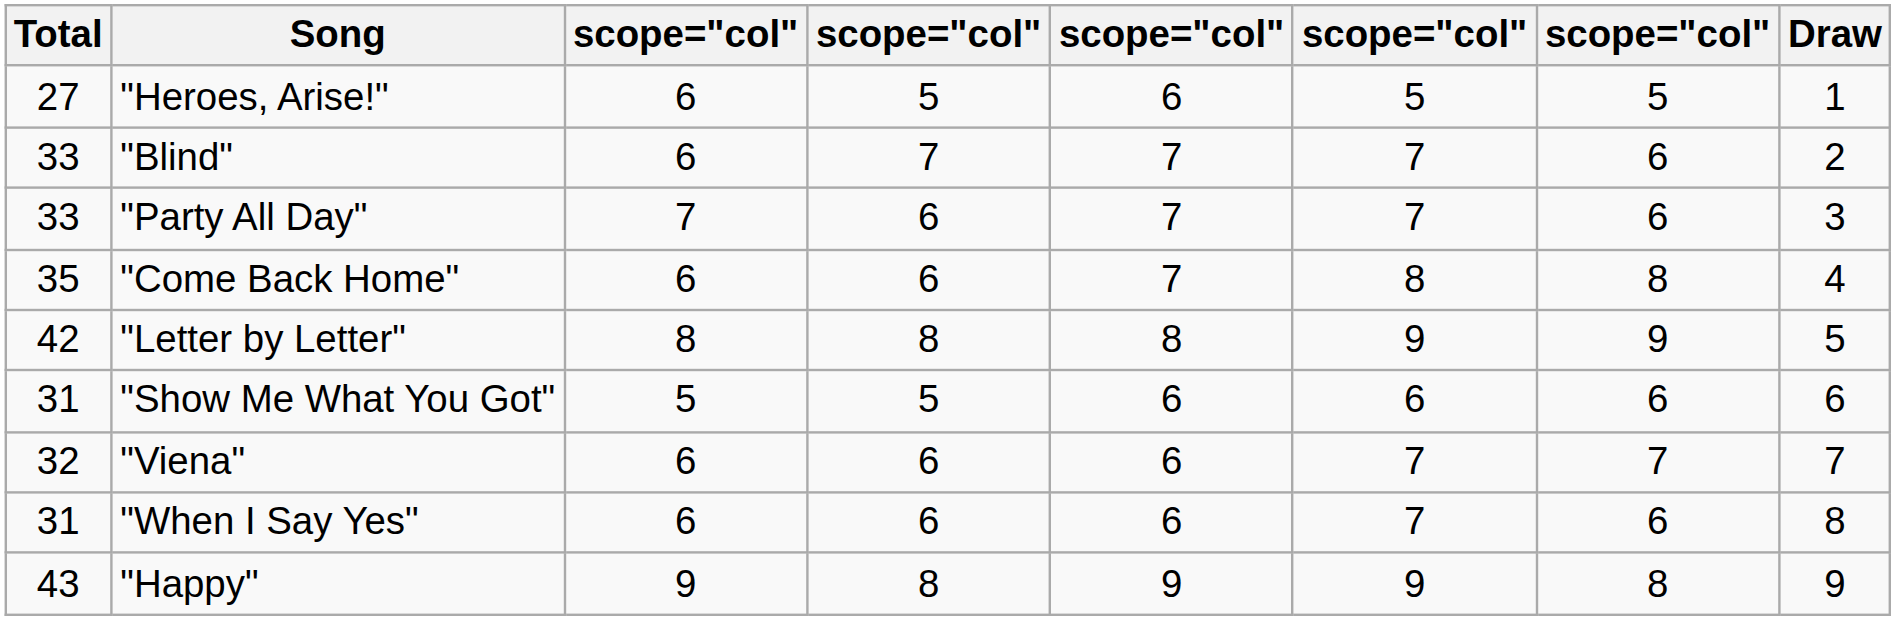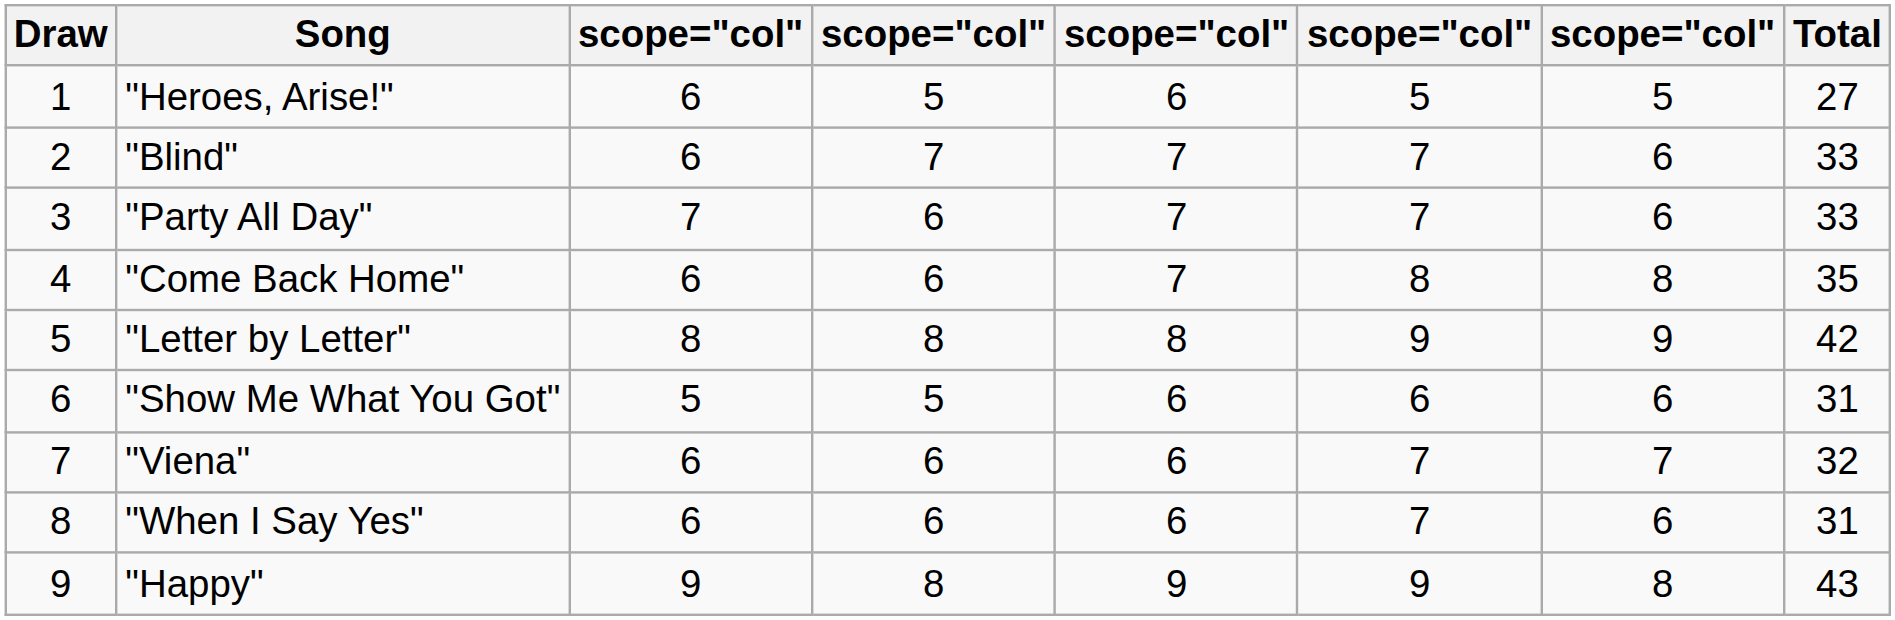columns swapped: (1835, 34) <-> (58, 34)
